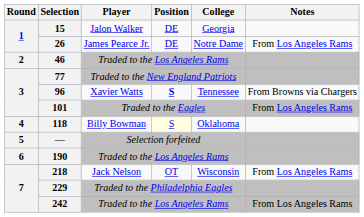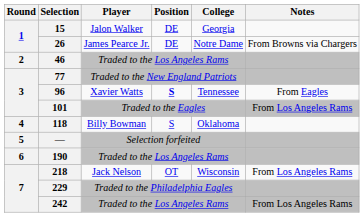(302, 44) From Los Angeles Rams -> (302, 44) From Browns via Chargers
(302, 92) From Browns via Chargers -> (302, 92) From Eagles
(171, 124) lightyellow background -> (171, 124) no background
